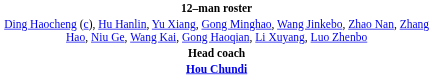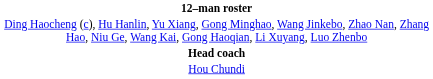(217, 69) bold -> (217, 69) normal
